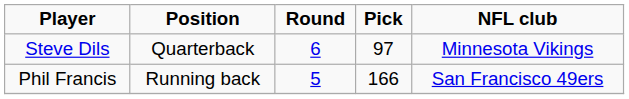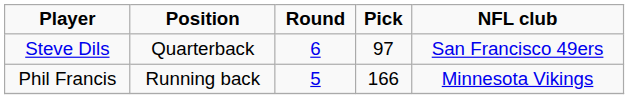(518, 49) Minnesota Vikings -> (518, 49) San Francisco 49ers
(518, 78) San Francisco 49ers -> (518, 78) Minnesota Vikings
